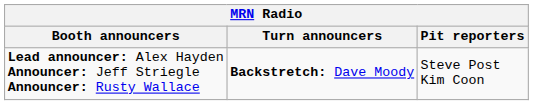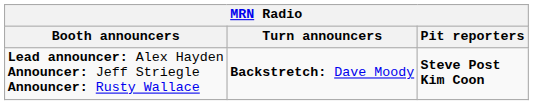(461, 74) normal -> (461, 74) bold
